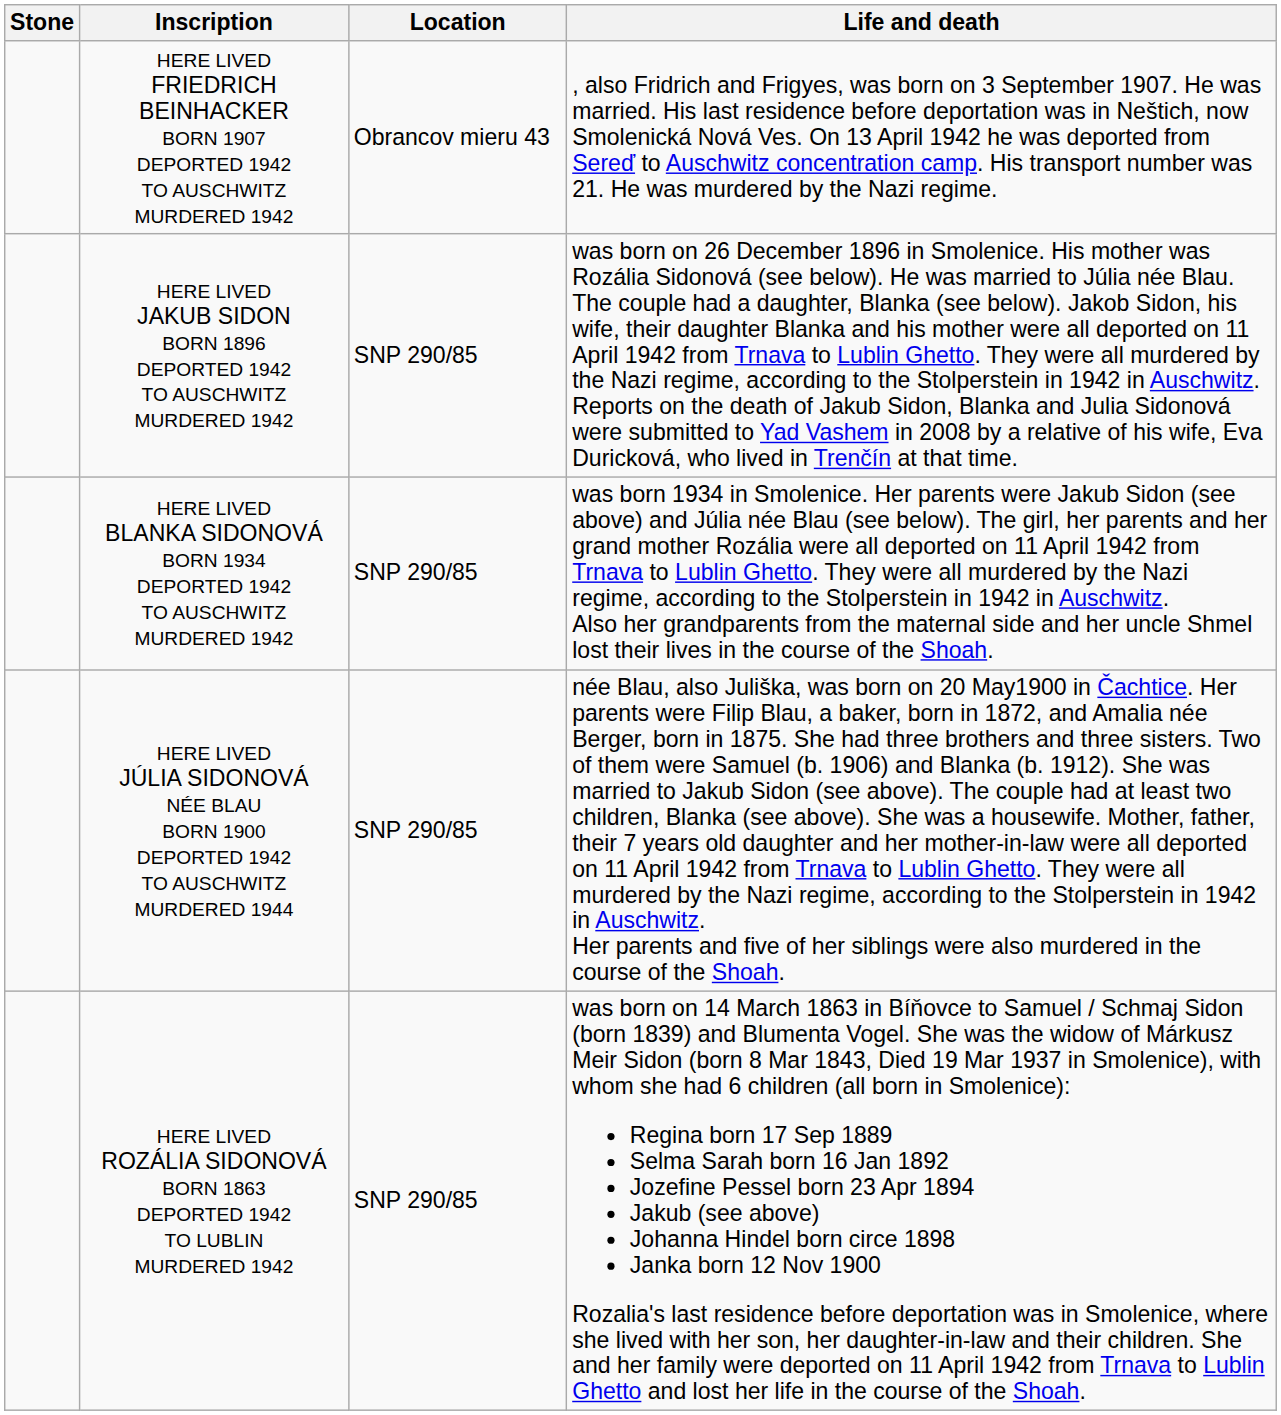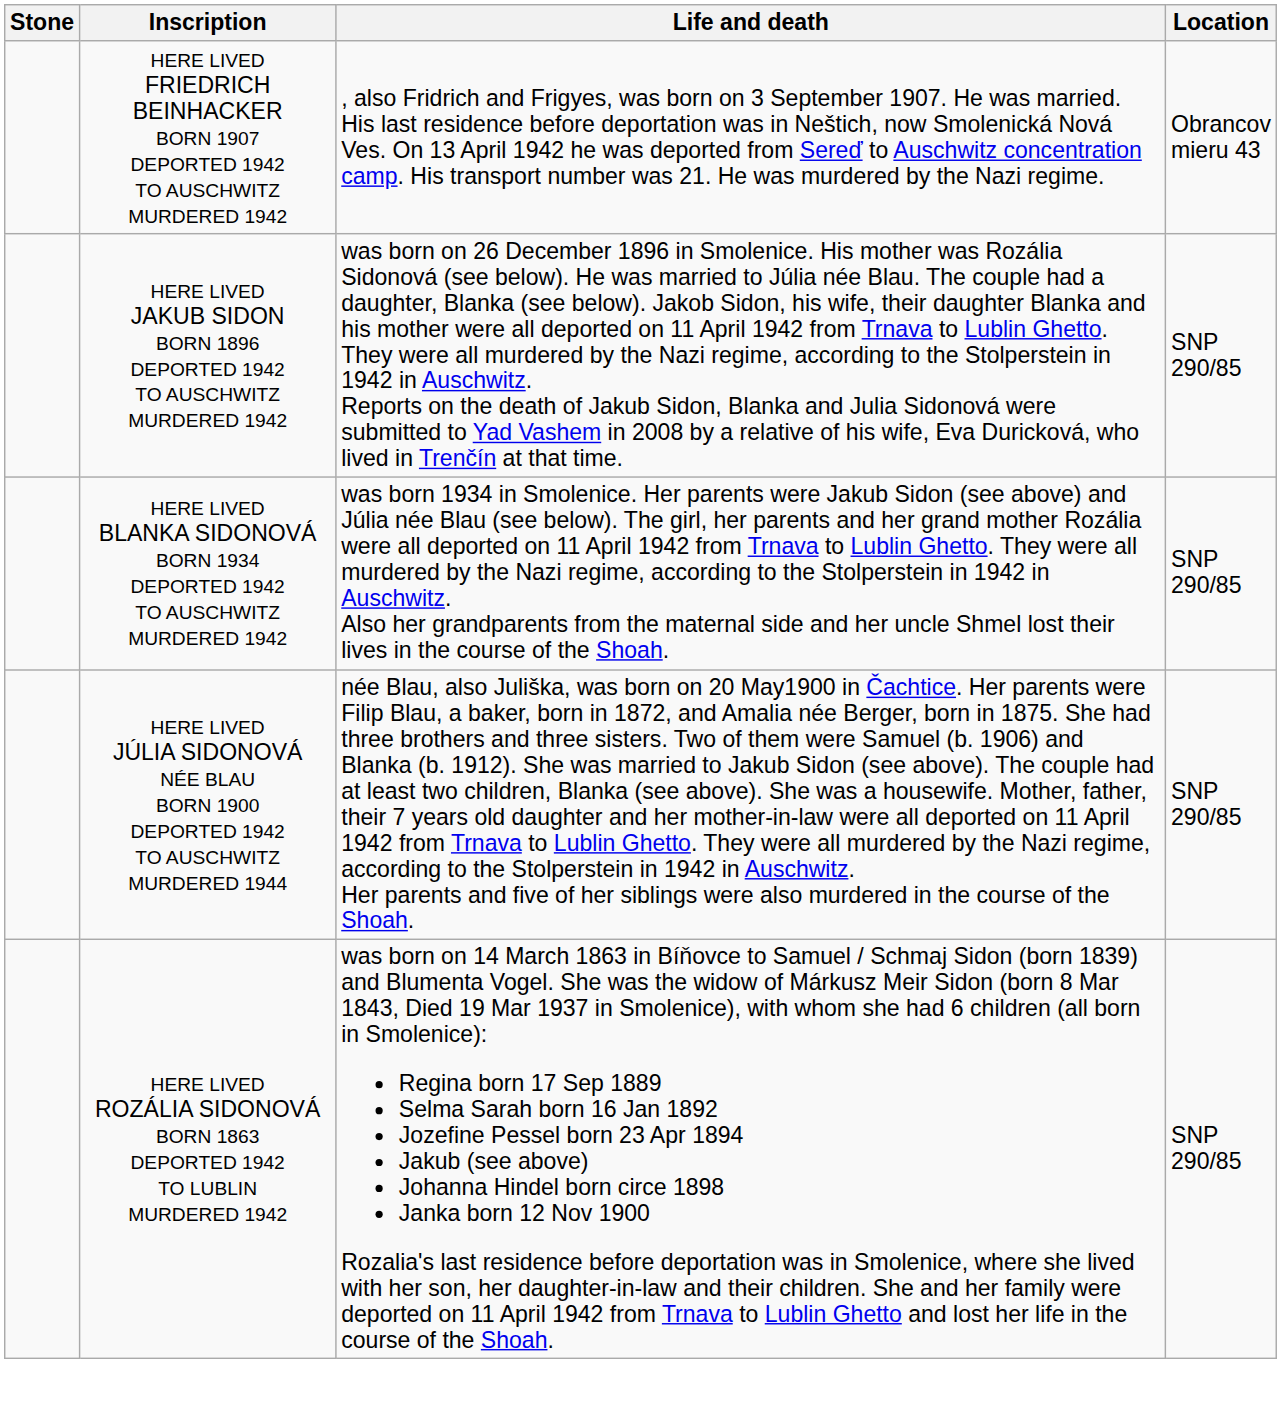columns swapped: (458, 22) <-> (922, 22)
